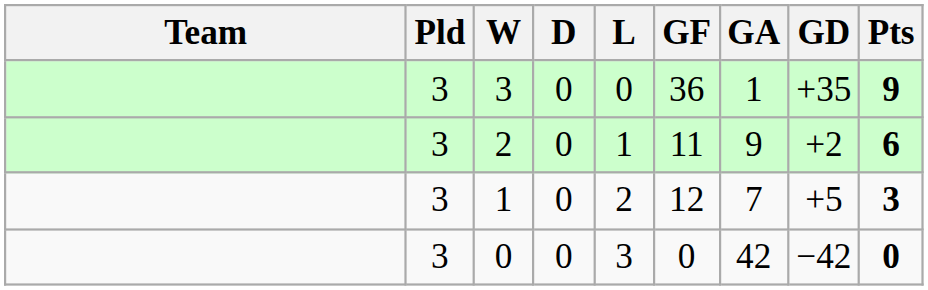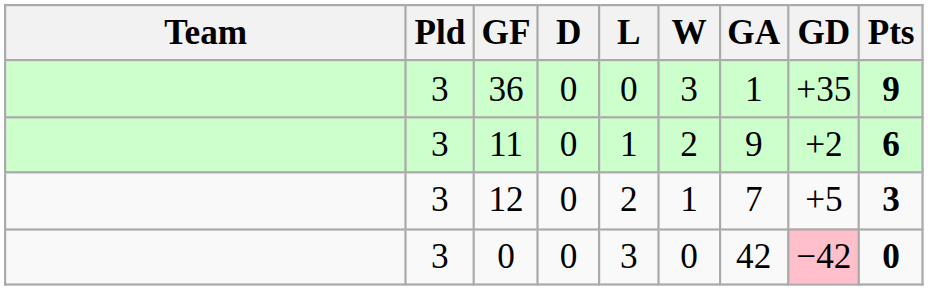columns swapped: (504, 32) <-> (687, 32)
(824, 255) no background -> (824, 255) pink background
